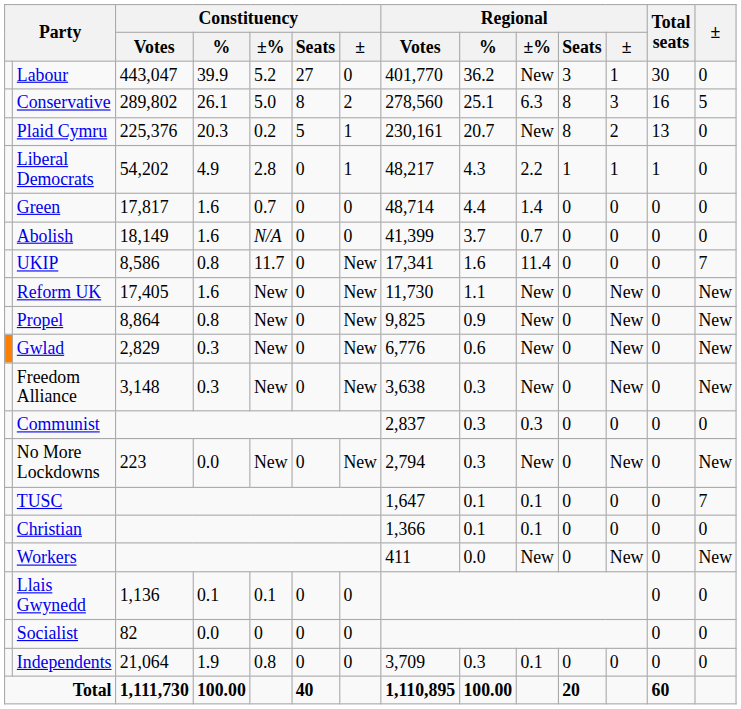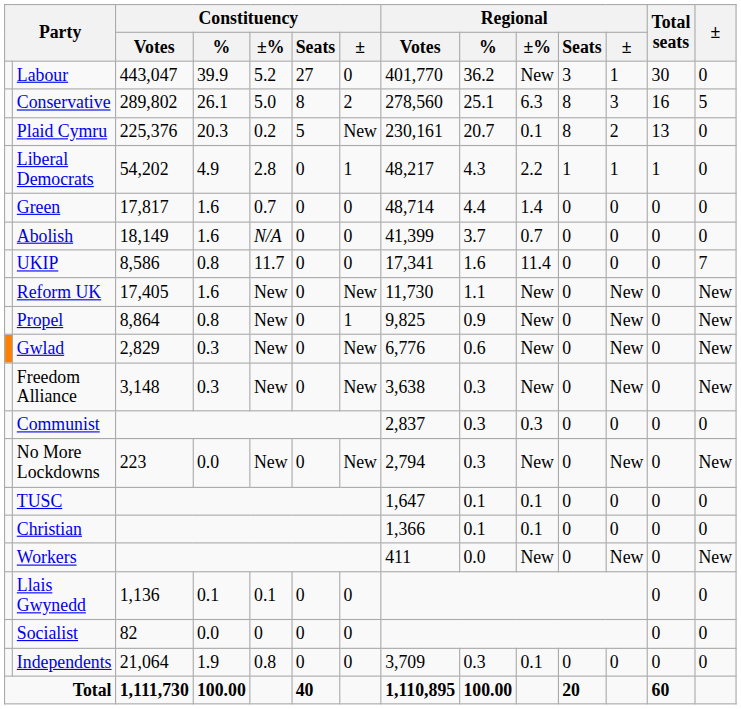(348, 131) 1 -> (360, 131) New
(537, 131) New -> (532, 131) 0.1
(360, 263) New -> (348, 263) 0
(360, 320) New -> (348, 320) 1
(703, 501) 7 -> (703, 501) 0
